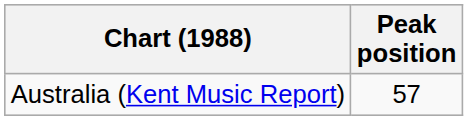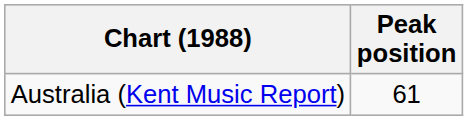(407, 94) 57 -> (407, 94) 61
